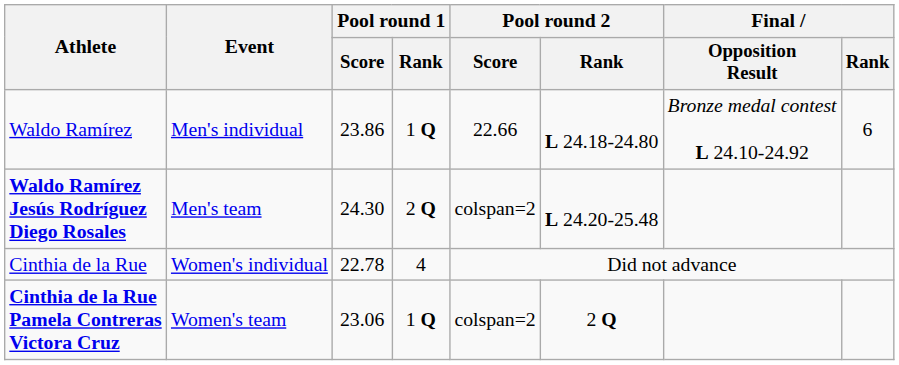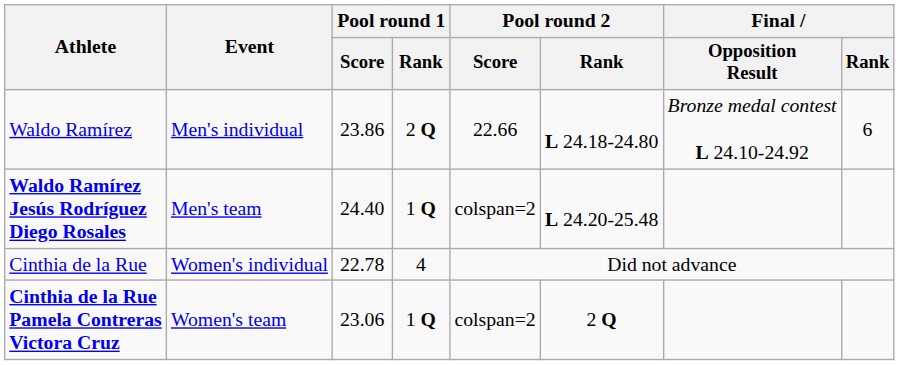(421, 129) 1 Q -> (421, 129) 2 Q
(362, 208) 24.30 -> (362, 208) 24.40
(421, 208) 2 Q -> (421, 208) 1 Q
